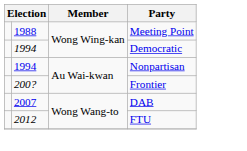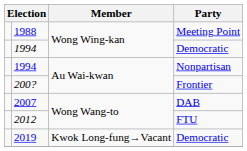+ row: (25, 137)
